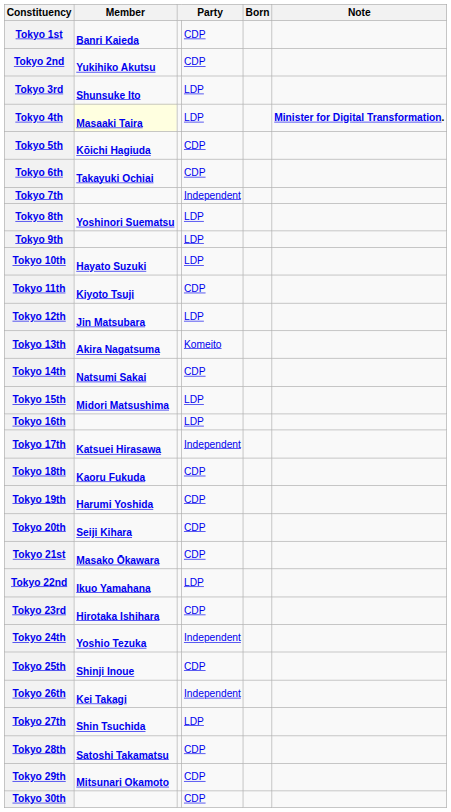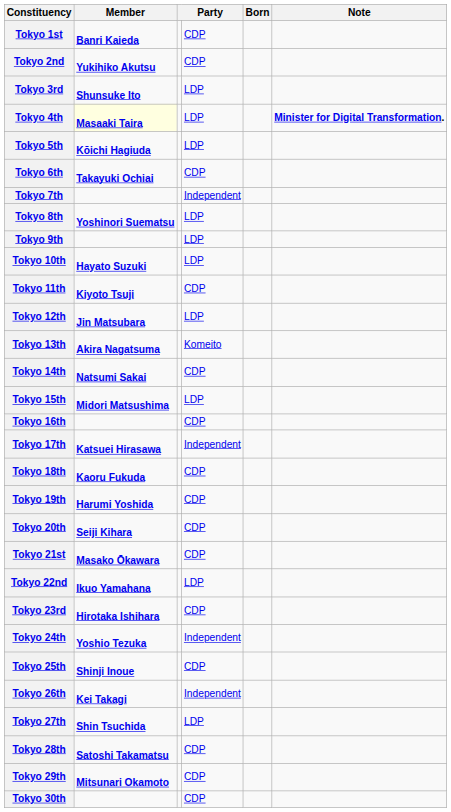(195, 145) CDP -> (194, 145) LDP
(194, 422) LDP -> (195, 422) CDP
